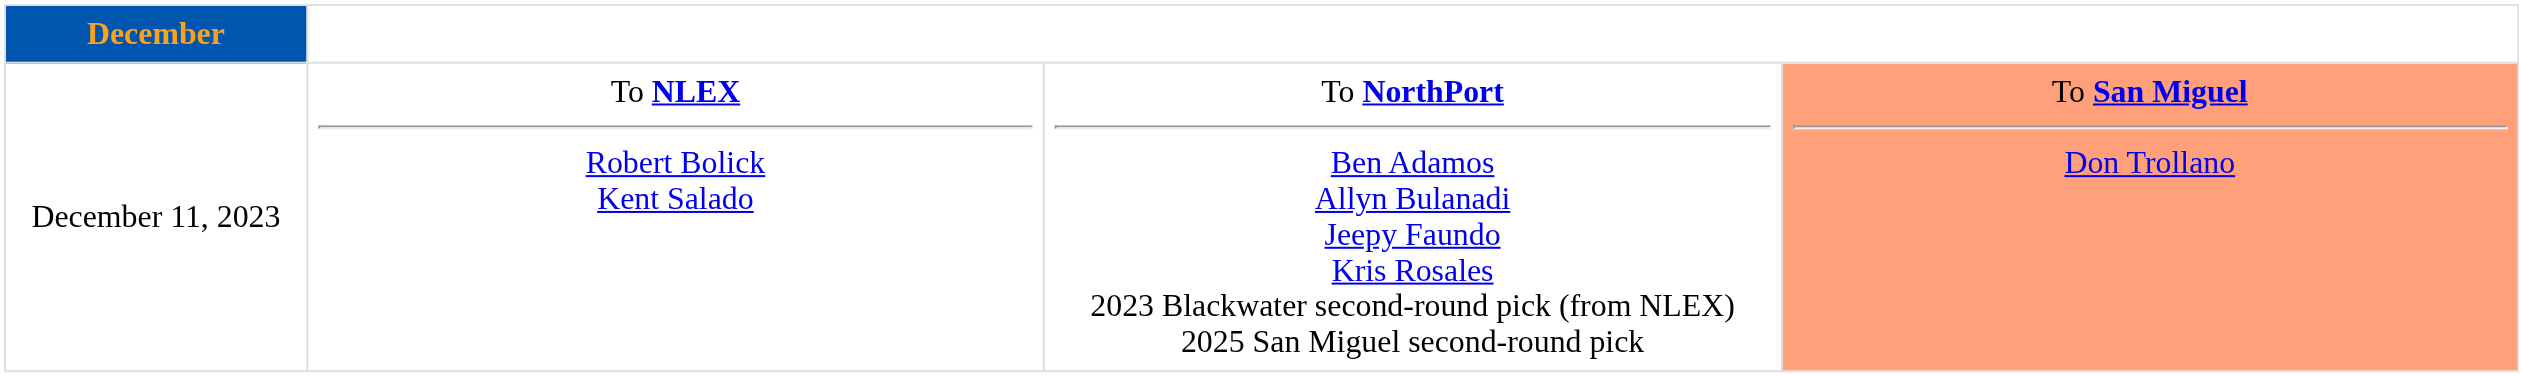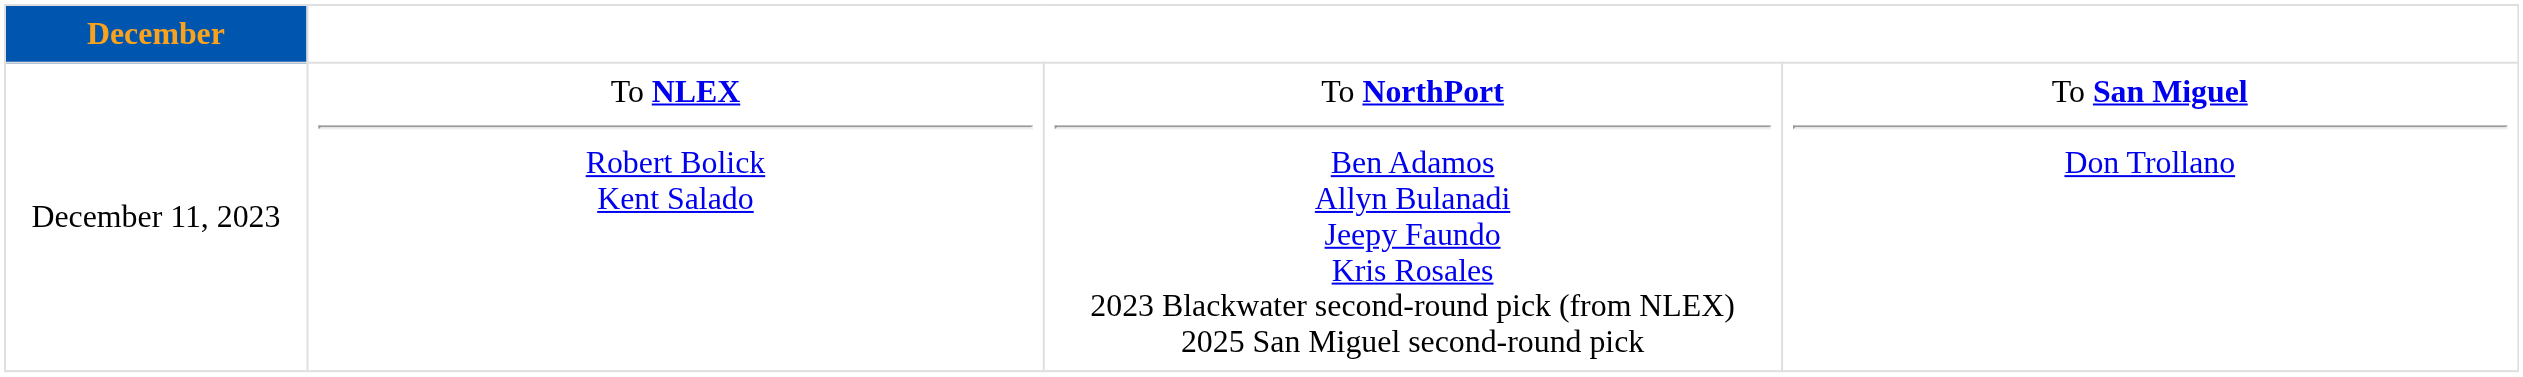(2150, 126) lightsalmon background -> (2150, 126) no background
